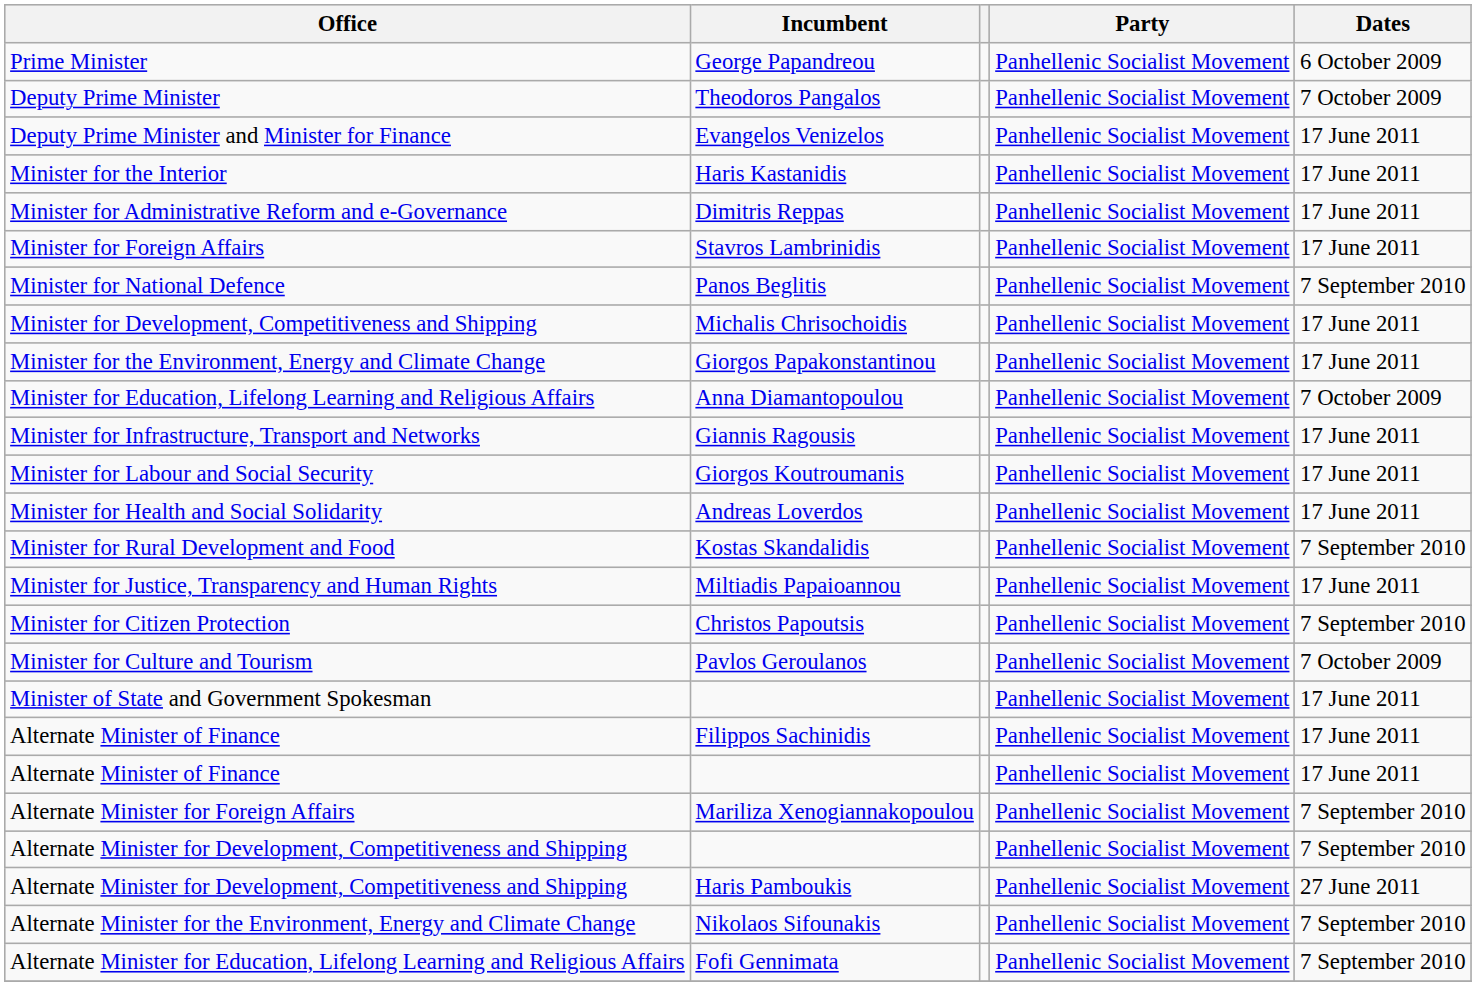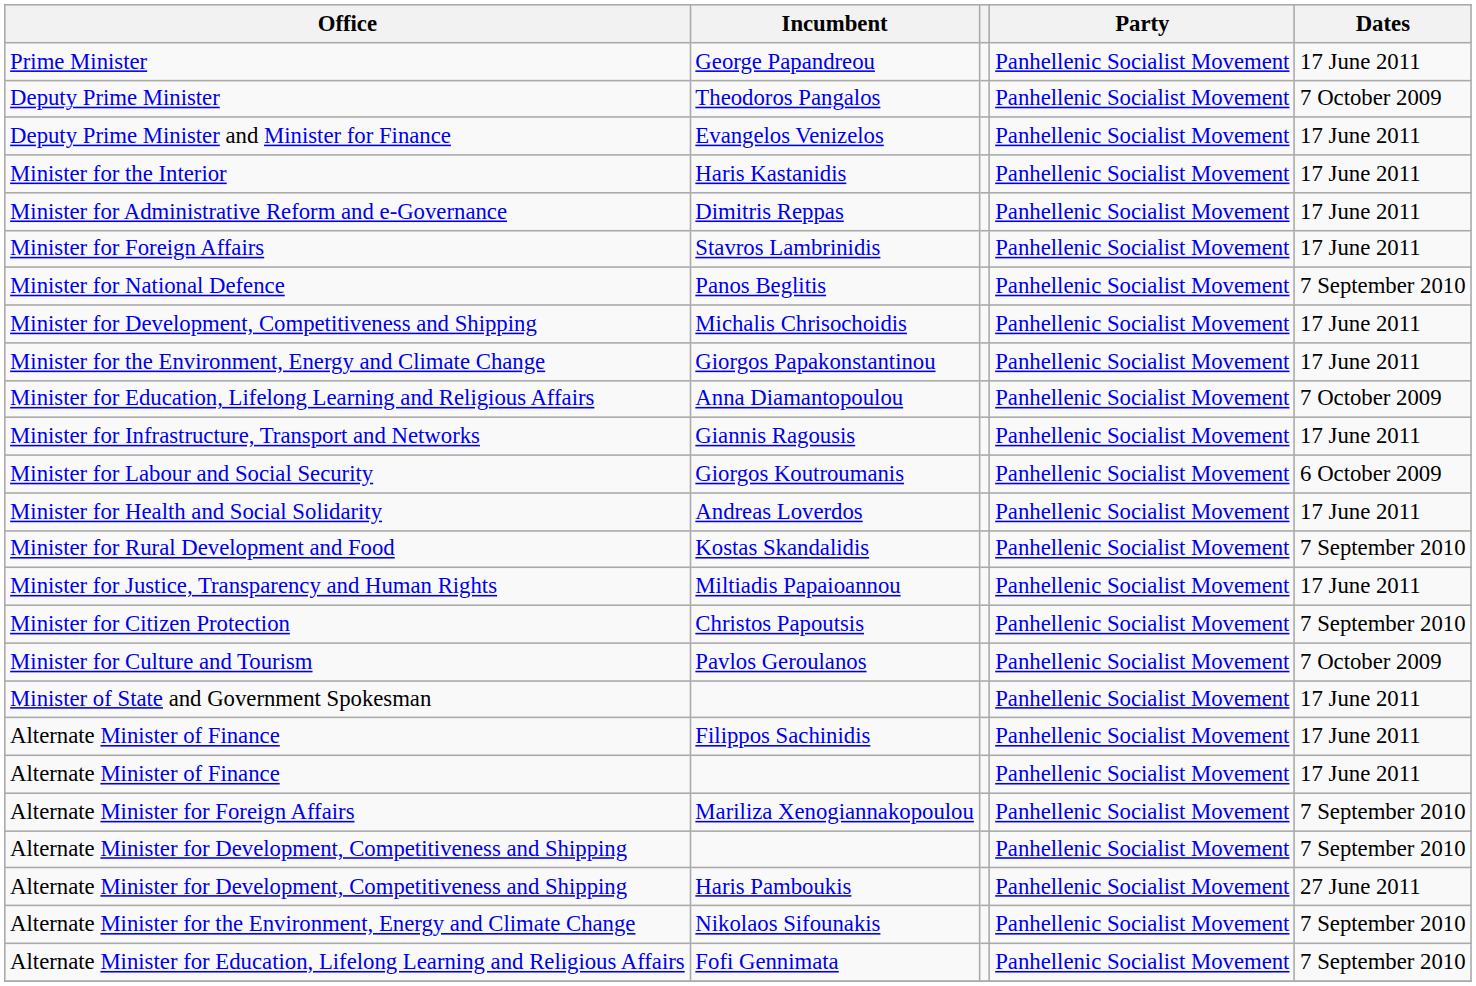(1371, 61) 6 October 2009 -> (1360, 61) 17 June 2011
(1360, 473) 17 June 2011 -> (1371, 473) 6 October 2009
